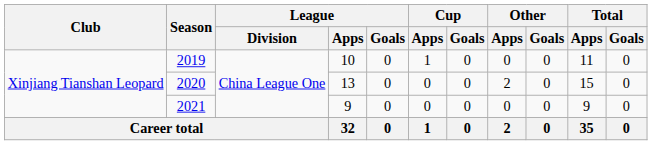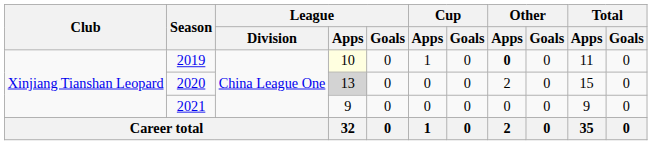(348, 60) no background -> (348, 60) lightyellow background
(507, 60) normal -> (507, 60) bold
(348, 83) no background -> (348, 83) lightgrey background
